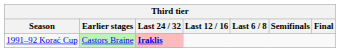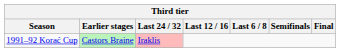(150, 41) bold -> (149, 41) normal
